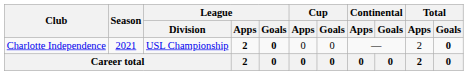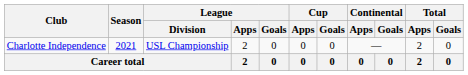(245, 45) bold -> (245, 45) normal
(274, 45) bold -> (274, 45) normal
(448, 45) bold -> (448, 45) normal
